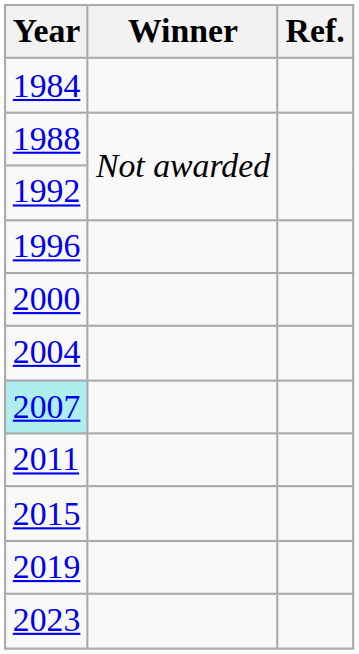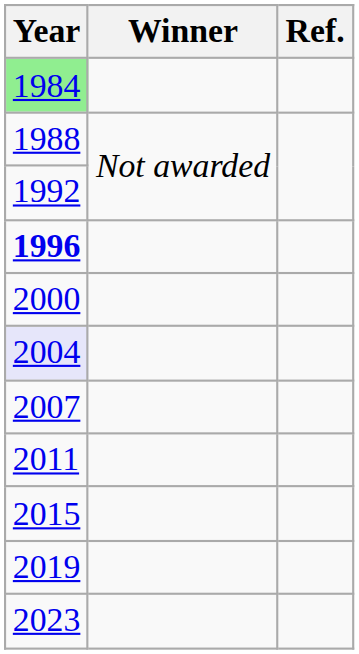(47, 84) no background -> (47, 84) lightgreen background
(47, 245) normal -> (47, 245) bold
(47, 352) no background -> (47, 352) lavender background
(47, 406) paleturquoise background -> (47, 406) no background
